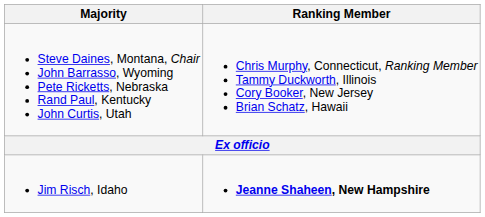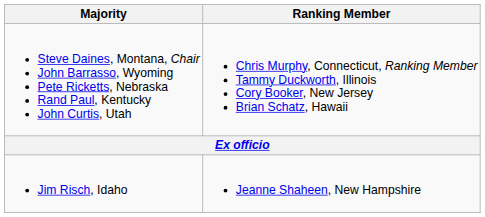(341, 190) bold -> (341, 190) normal
